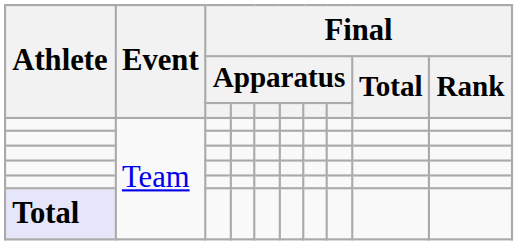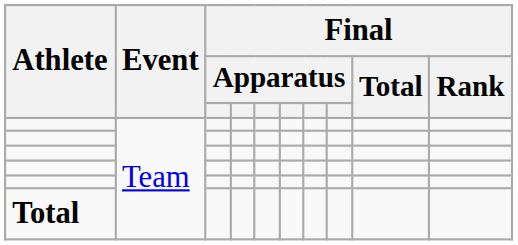(46, 214) lavender background -> (46, 214) no background
